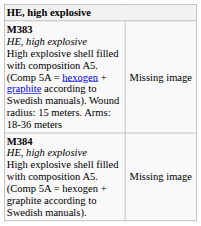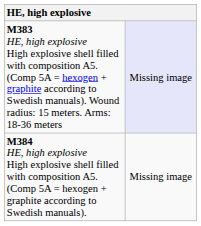(161, 77) no background -> (161, 77) lavender background
